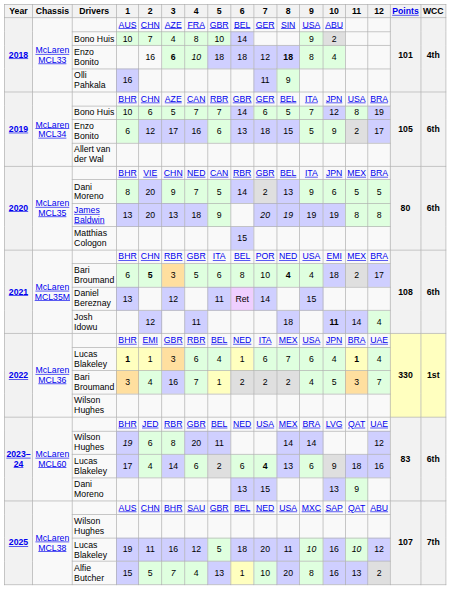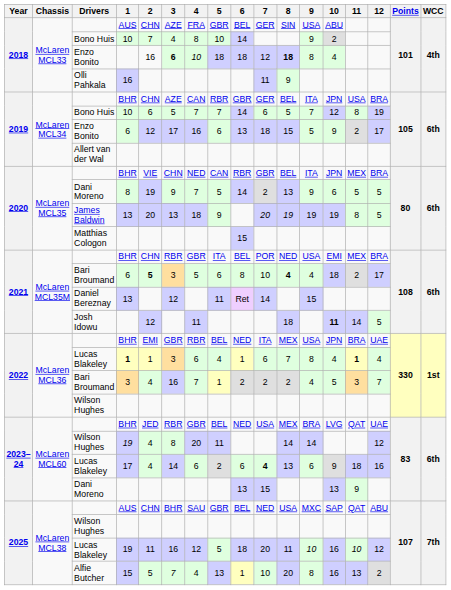(150, 191) 20 -> (150, 191) 19
(379, 214) 8 -> (379, 214) 5
(379, 321) 4 -> (379, 321) 5
(311, 359) 6 -> (311, 359) 8
(150, 442) 6 -> (150, 442) 4
